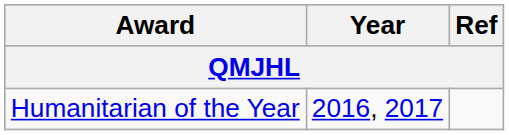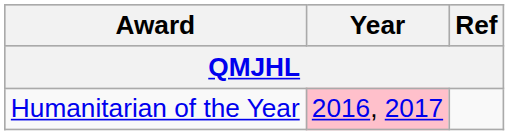(377, 108) no background -> (377, 108) pink background
